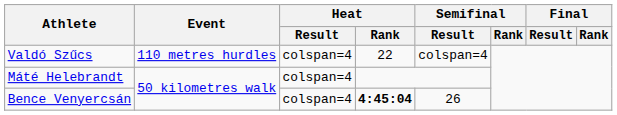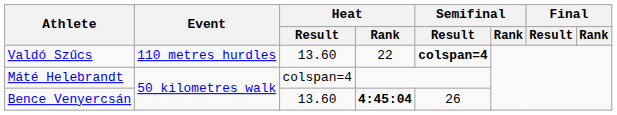(317, 56) colspan=4 -> (317, 56) 13.60
(453, 56) normal -> (453, 56) bold
(317, 99) colspan=4 -> (317, 99) 13.60
